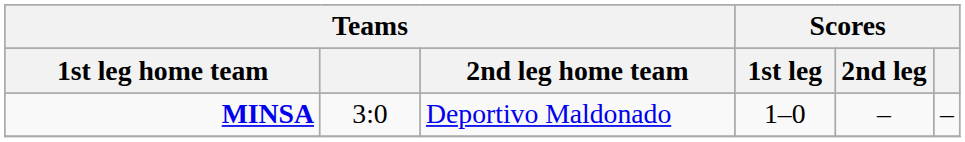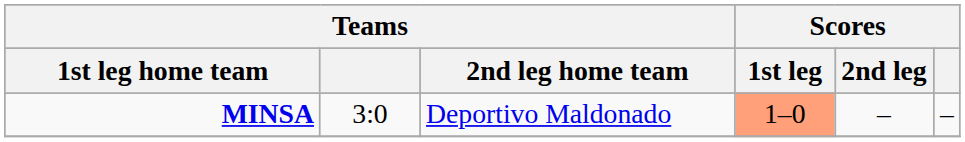(785, 114) no background -> (785, 114) lightsalmon background
